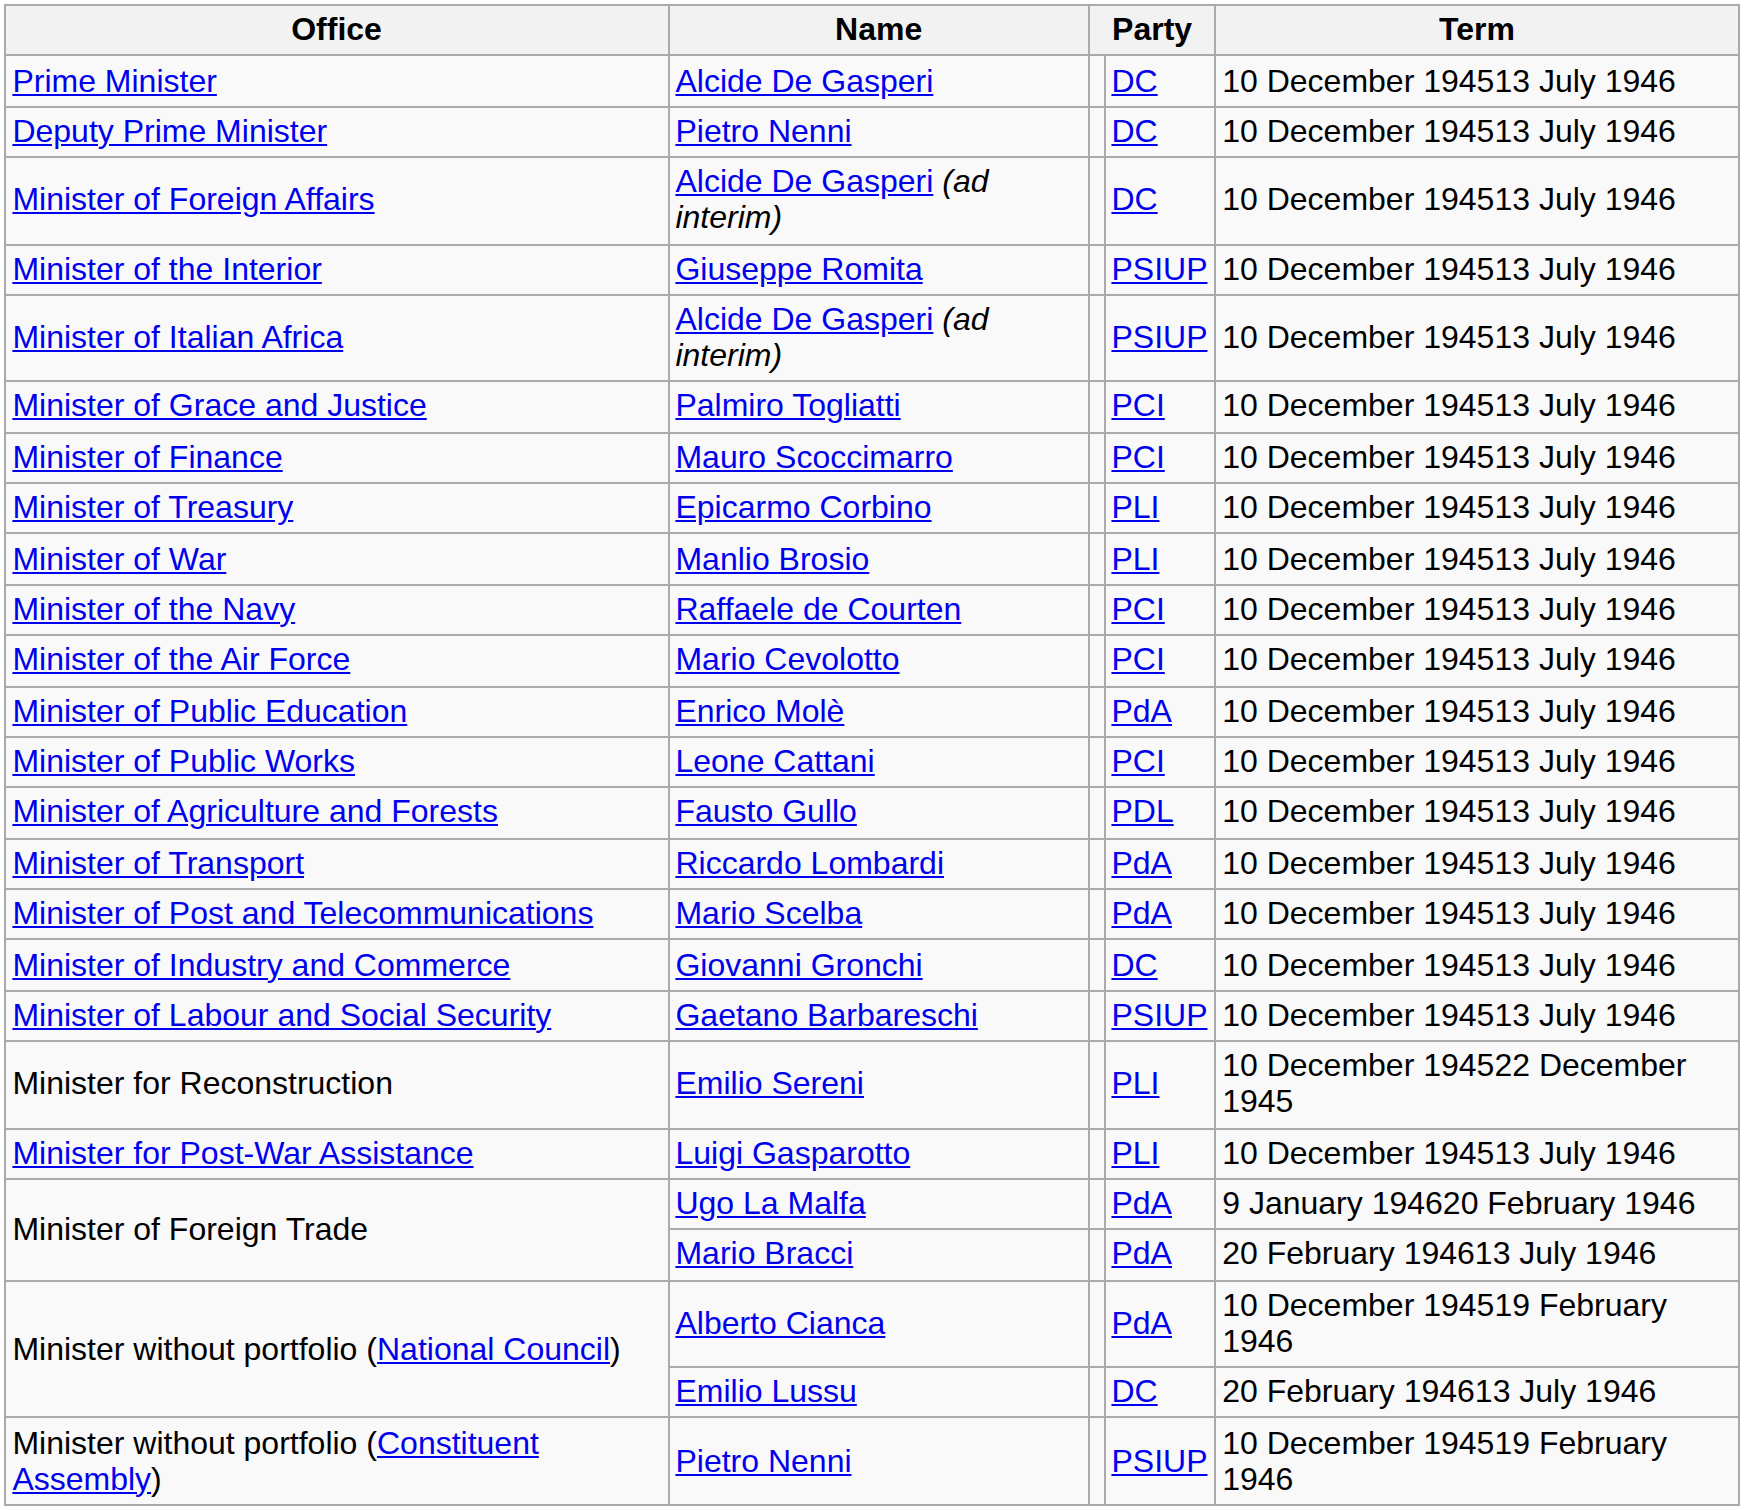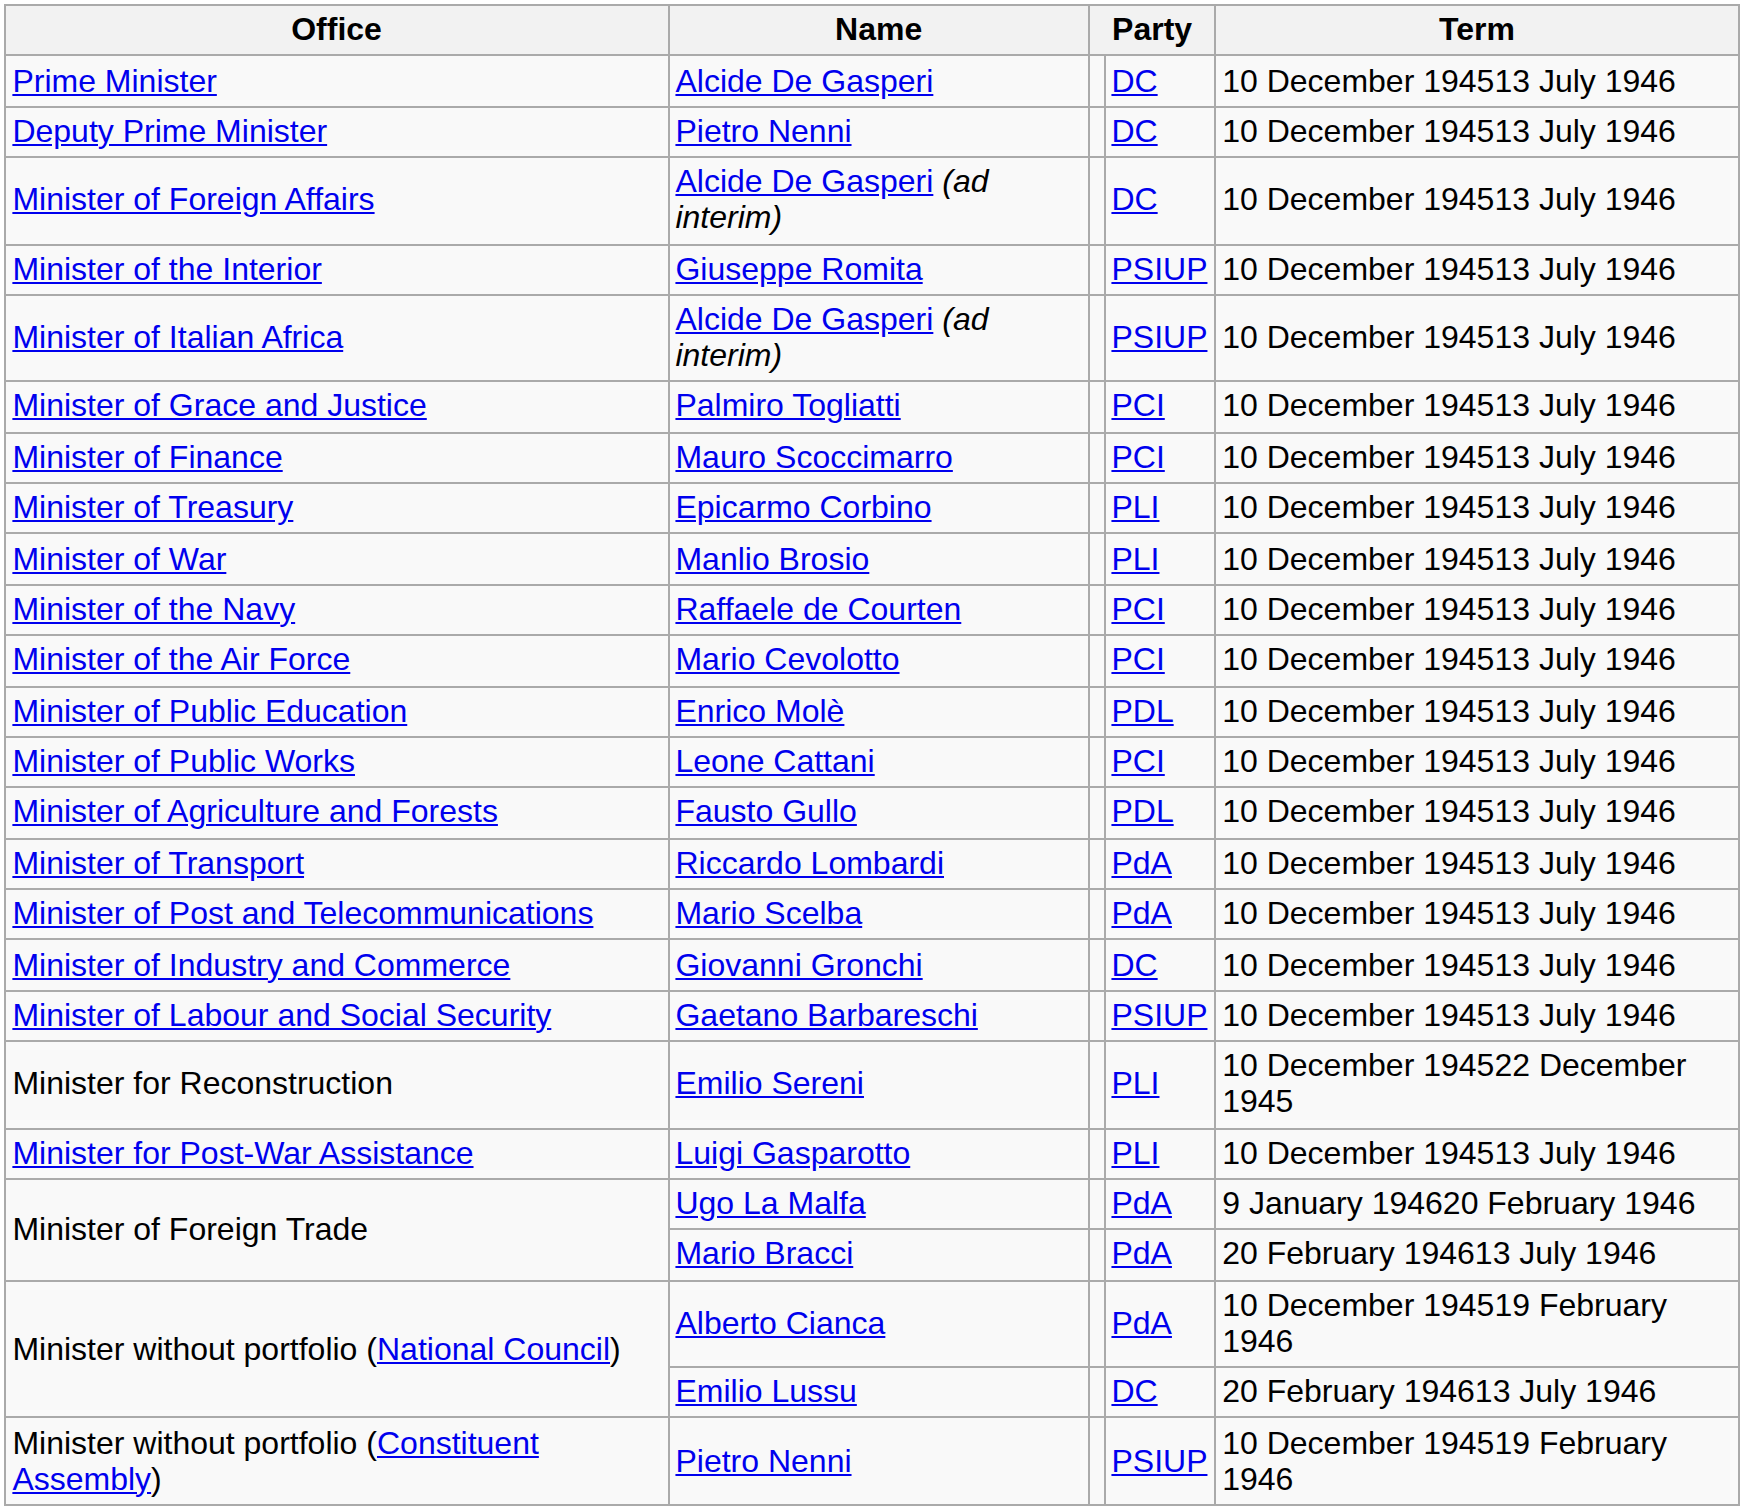(1142, 710) PdA -> (1143, 710) PDL
